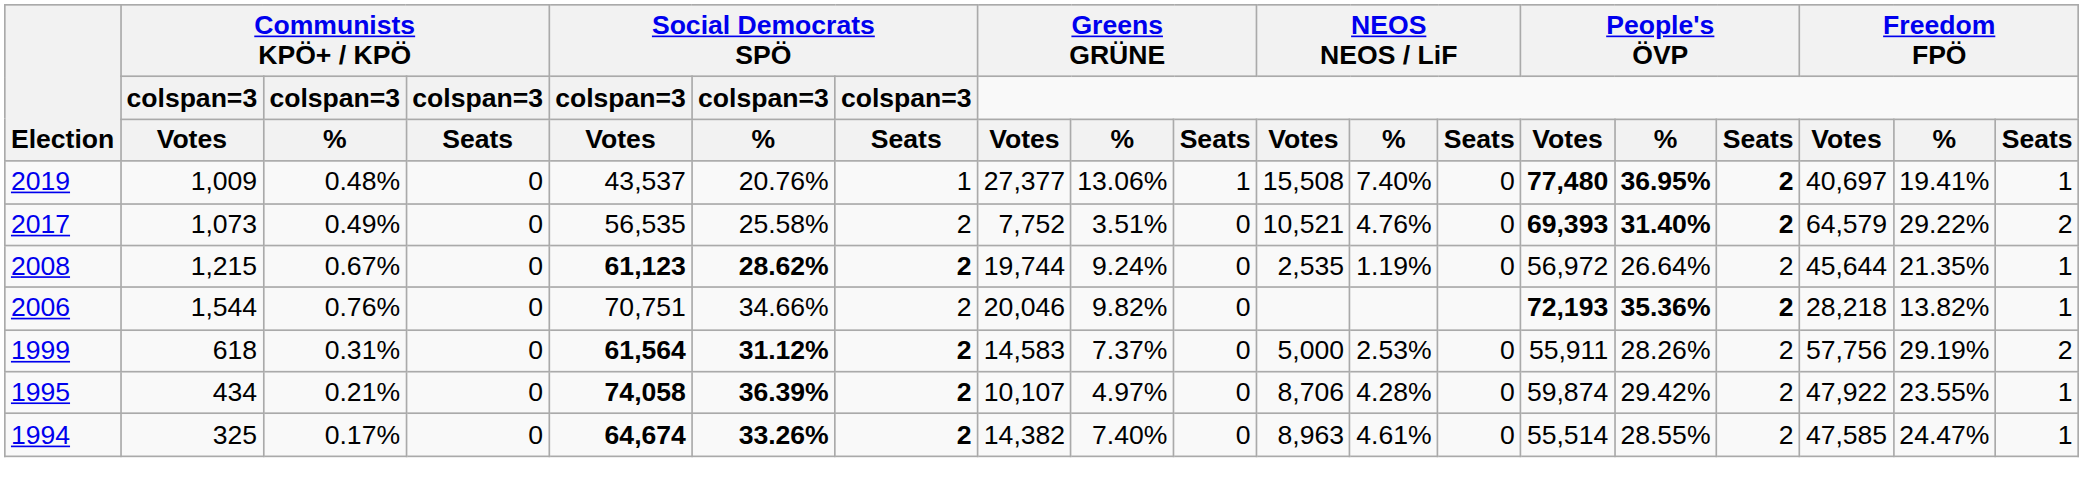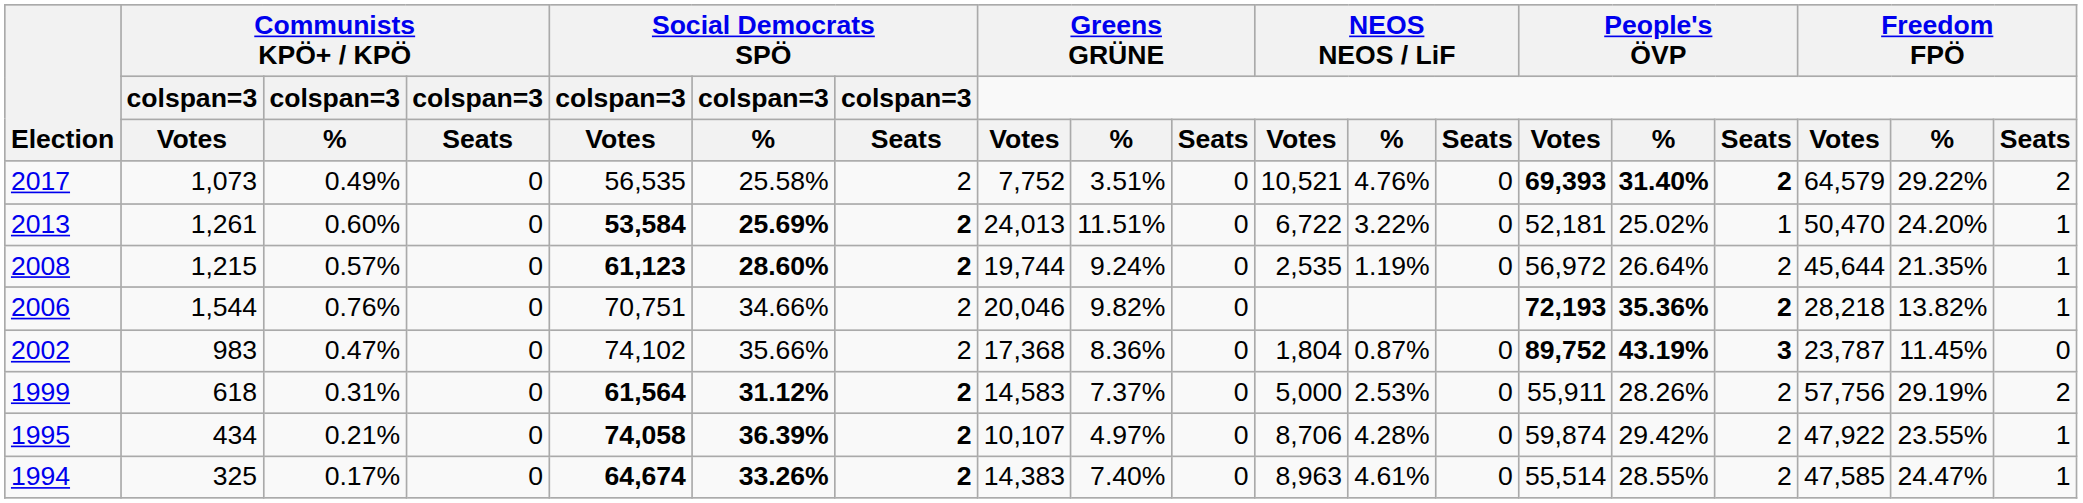- row: (40, 181)
+ row: (40, 223)
(362, 266) 0.67% -> (362, 266) 0.57%
(784, 266) 28.62% -> (784, 266) 28.60%
+ row: (40, 350)
(1024, 434) 14,382 -> (1024, 476) 14,383
